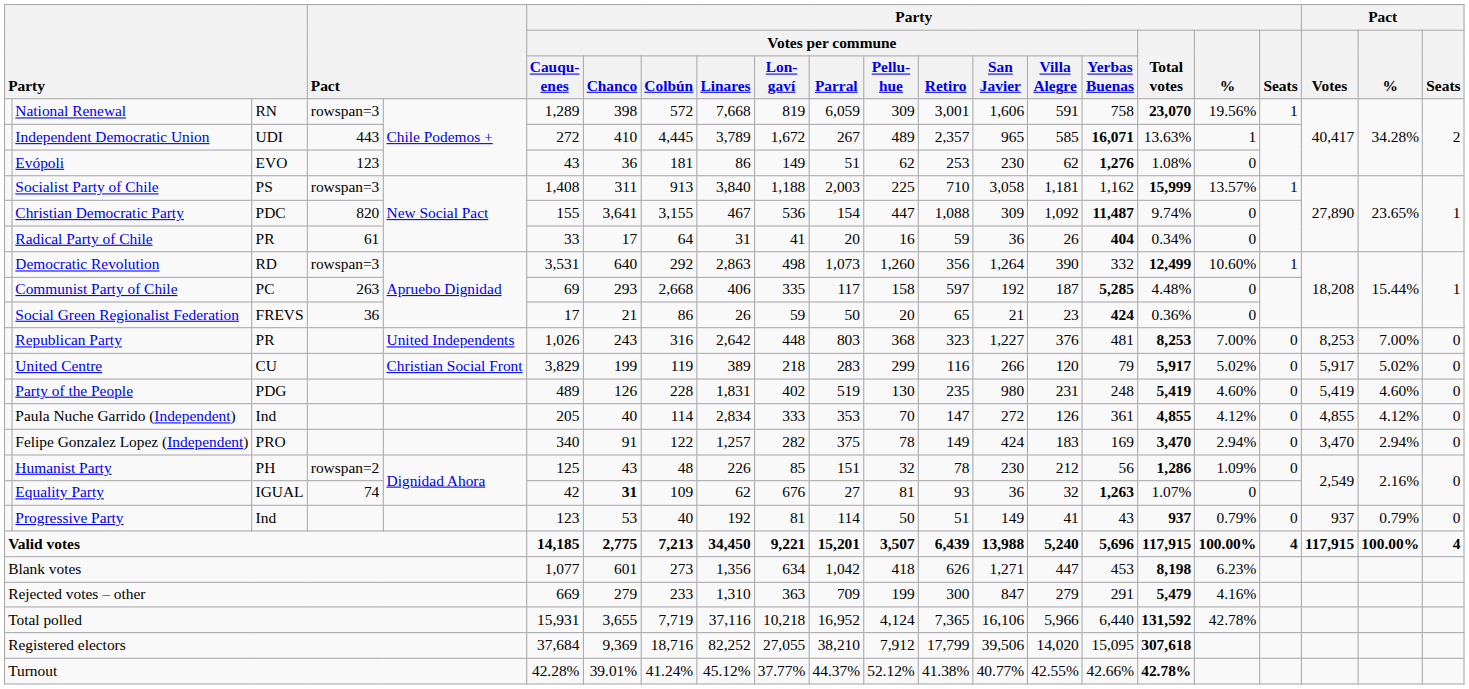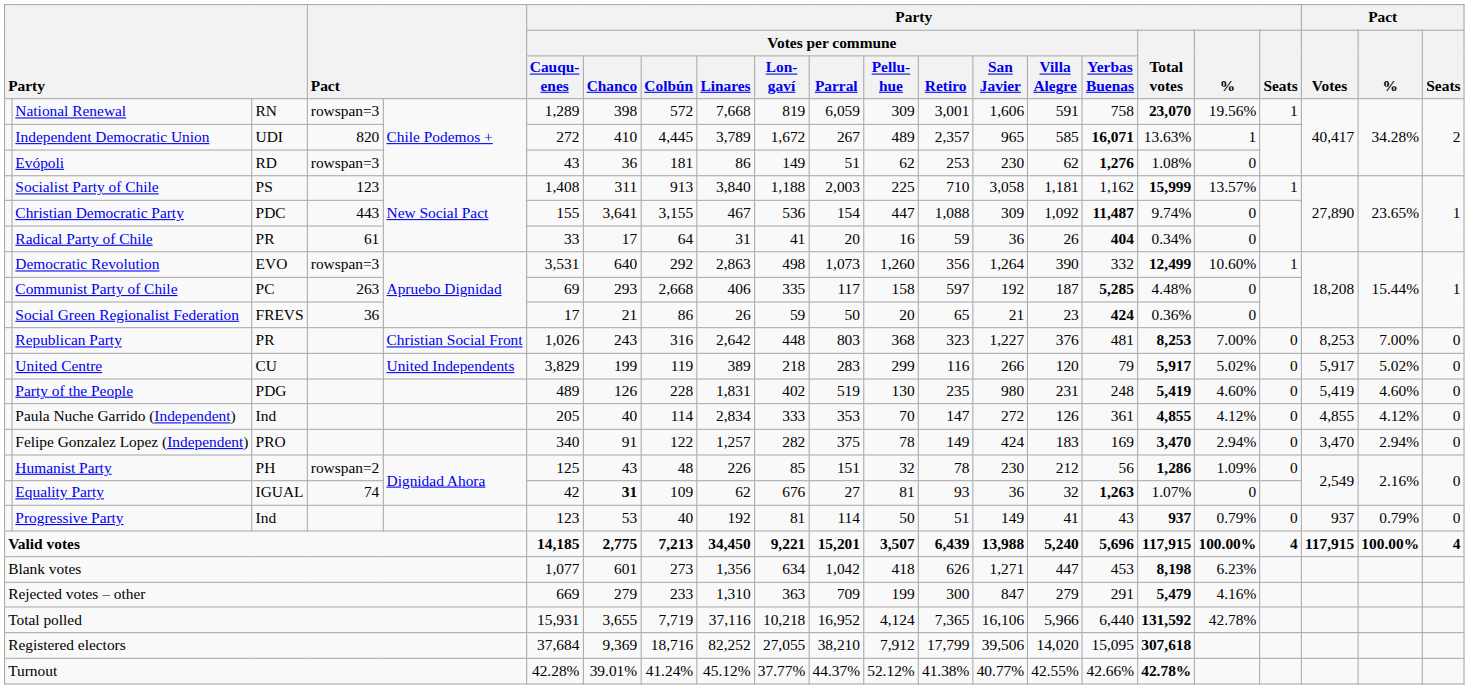(368, 137) 443 -> (368, 137) 820
(271, 162) EVO -> (266, 162) RD
(368, 162) 123 -> (345, 162) rowspan=3
(345, 188) rowspan=3 -> (368, 188) 123
(368, 213) 820 -> (368, 213) 443
(266, 264) RD -> (271, 264) EVO
(450, 340) United Independents -> (455, 340) Christian Social Front
(455, 366) Christian Social Front -> (450, 366) United Independents
